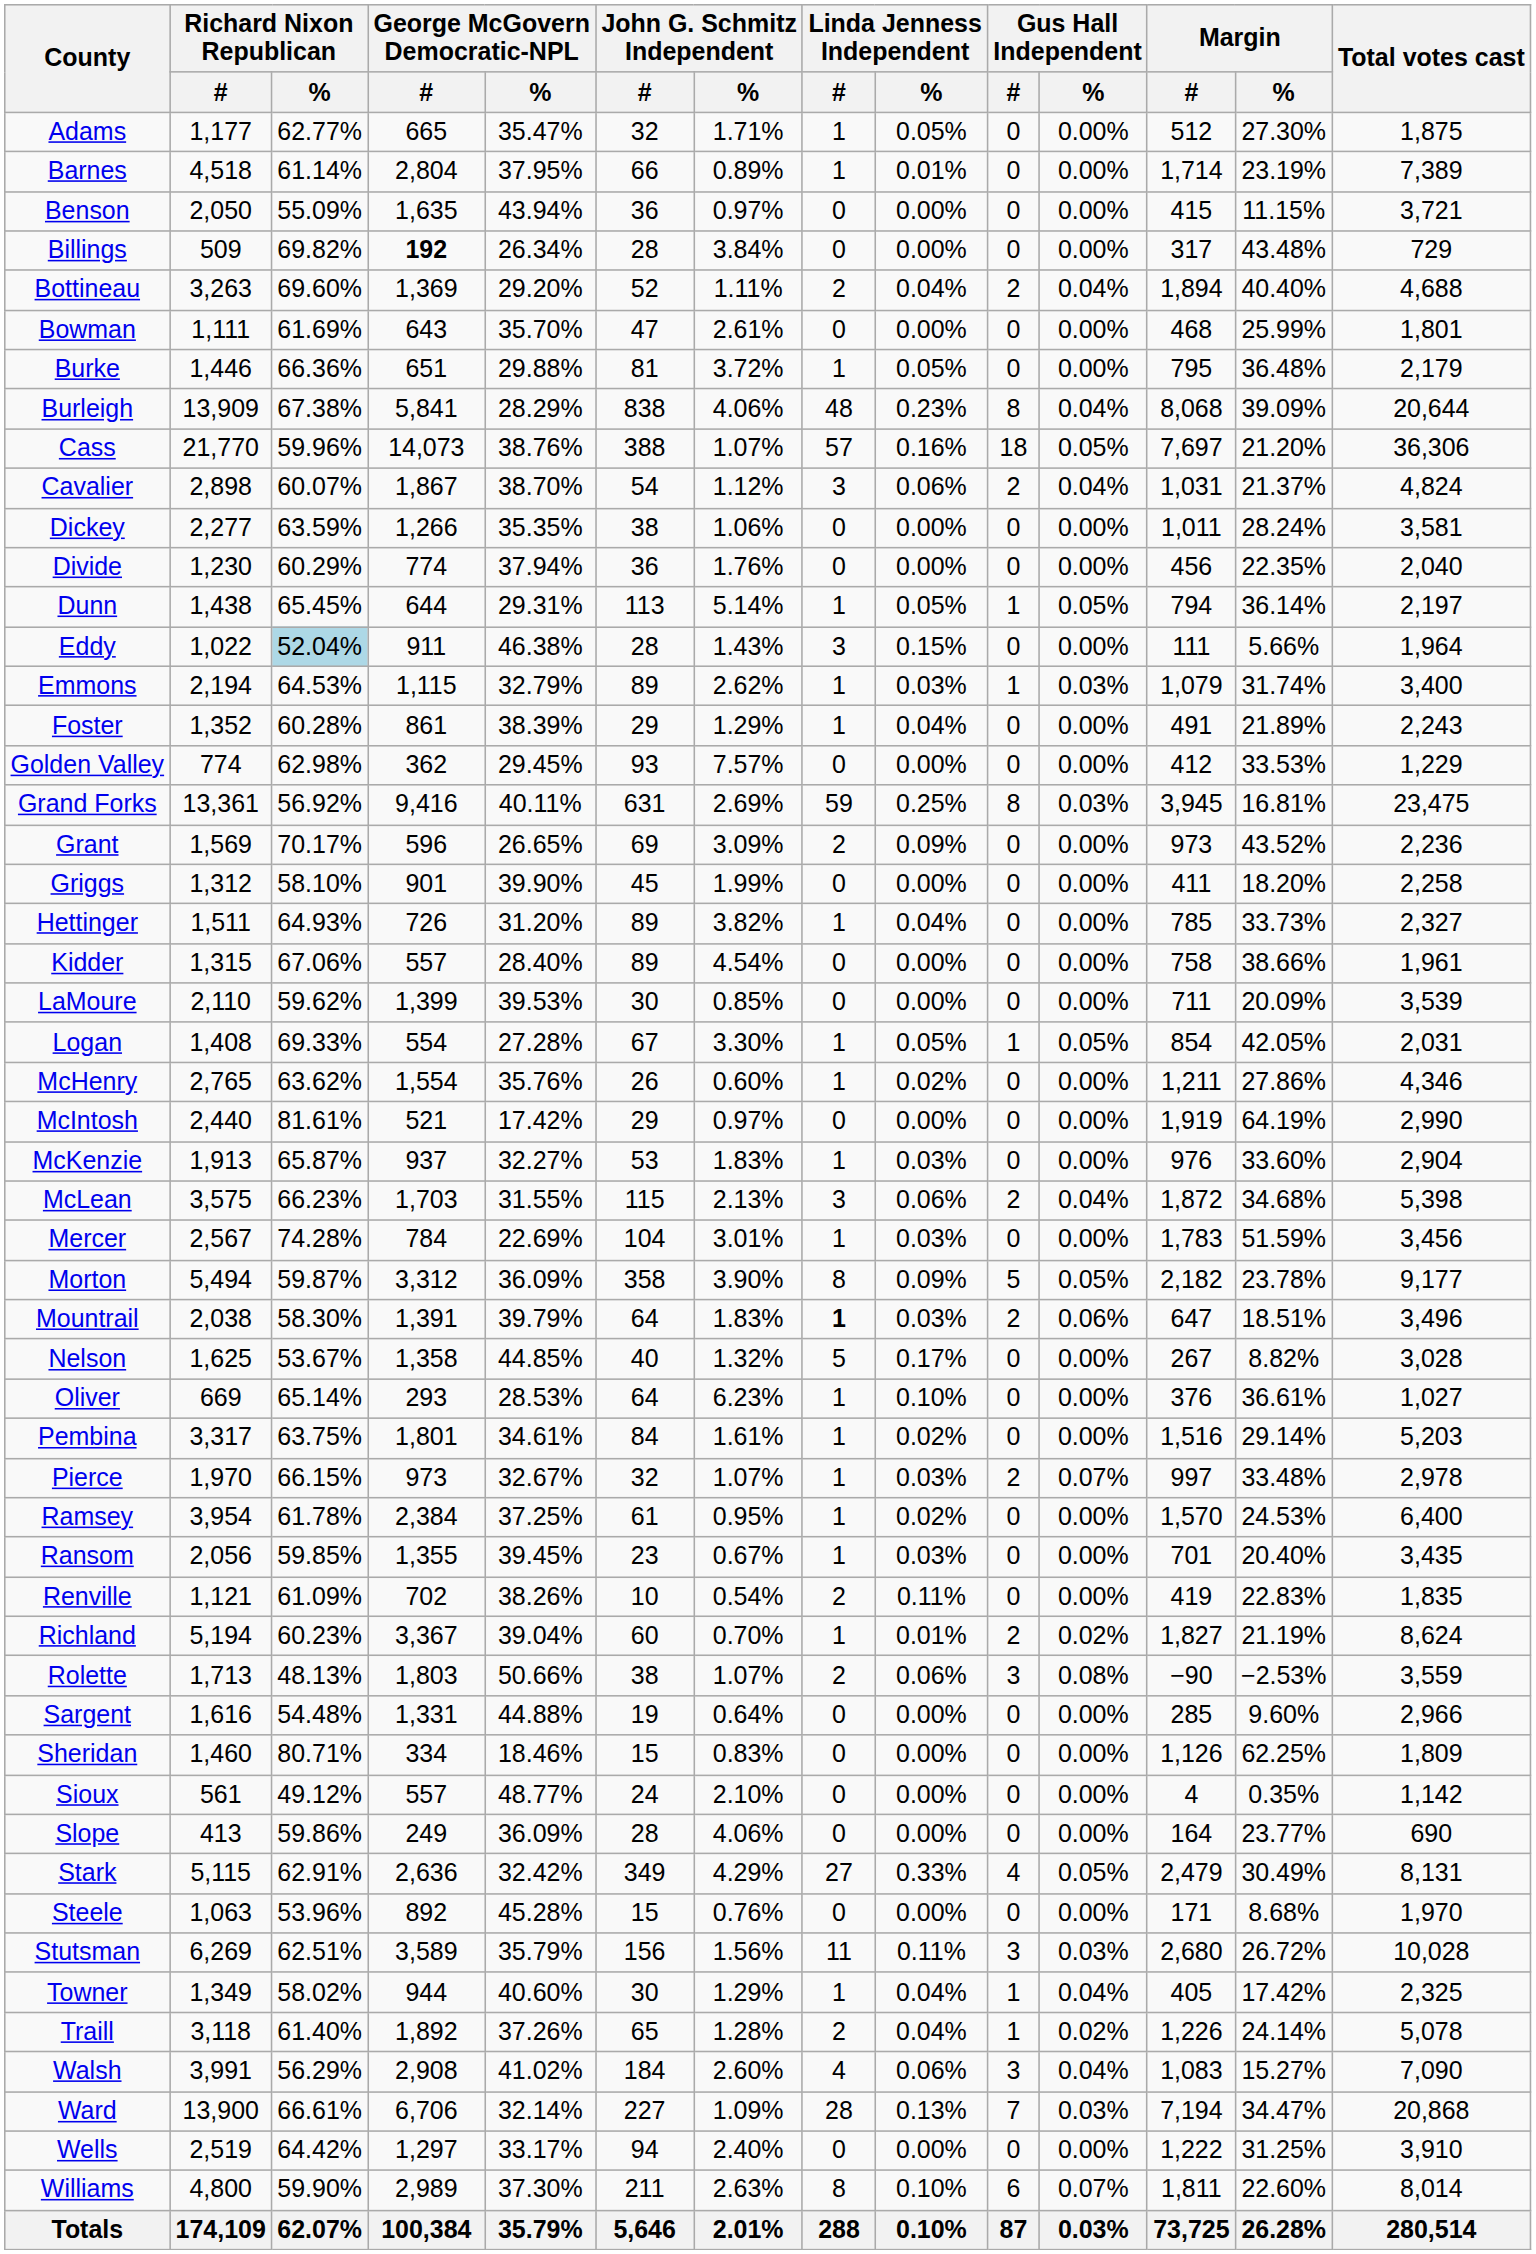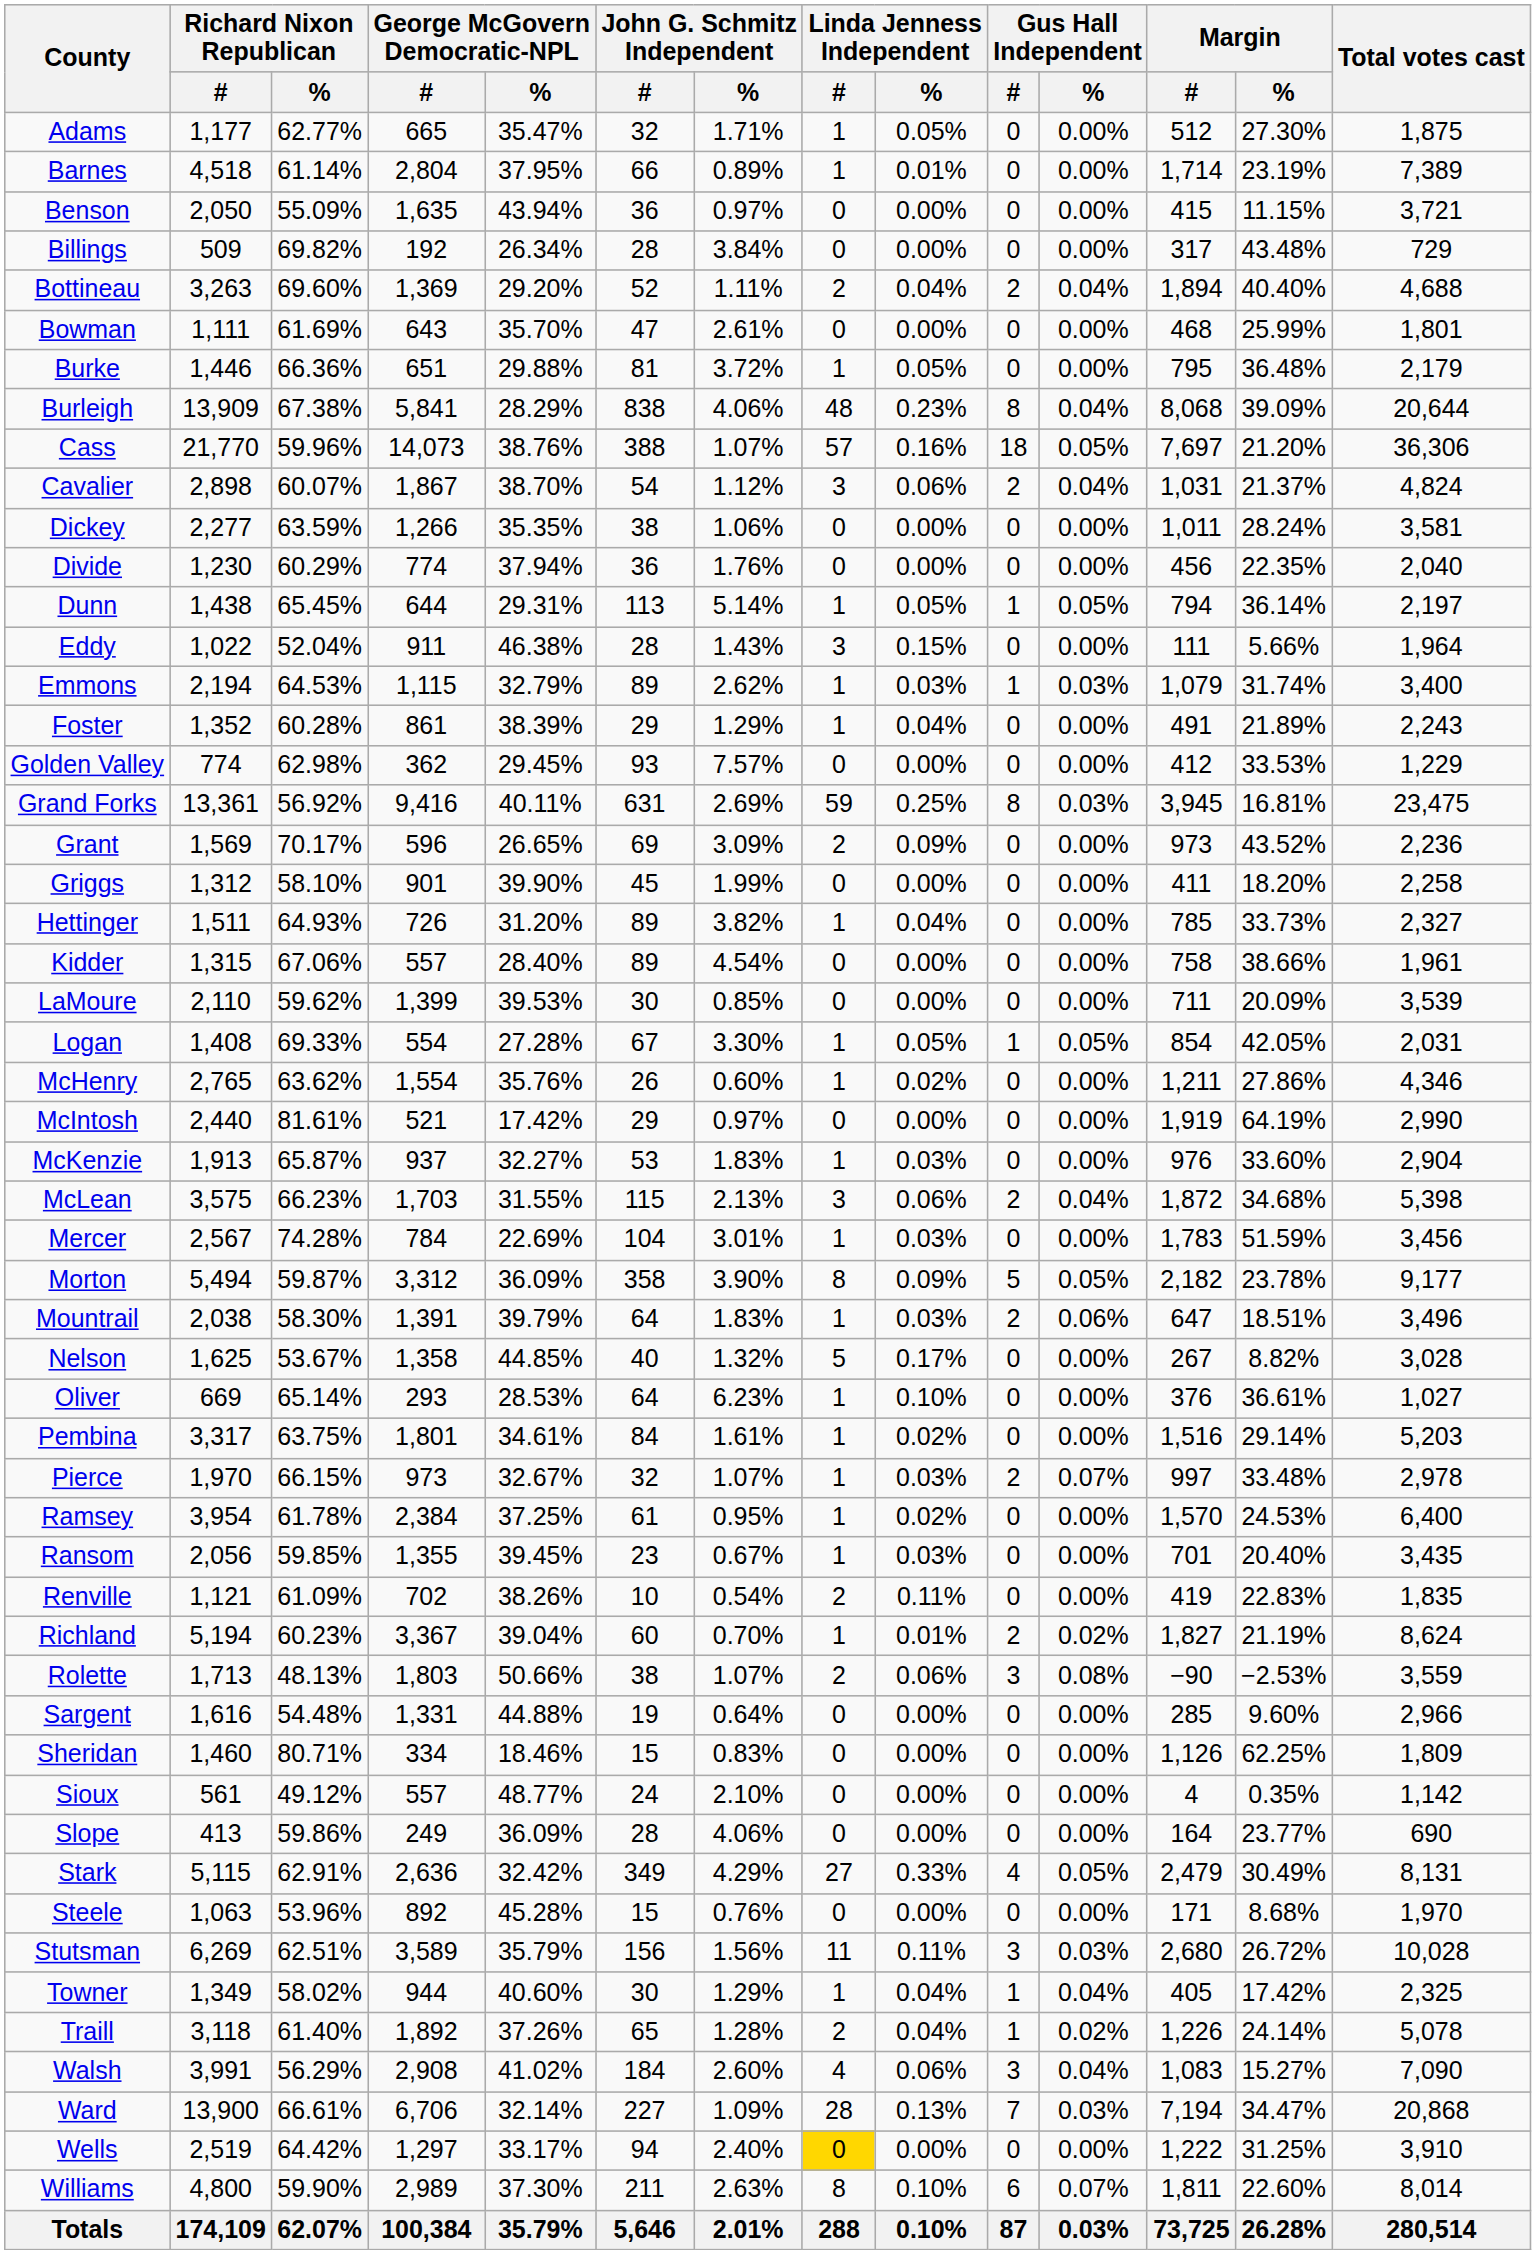(426, 250) bold -> (426, 250) normal
(320, 646) lightblue background -> (320, 646) no background
(839, 1319) bold -> (839, 1319) normal
(839, 2150) no background -> (839, 2150) gold background
